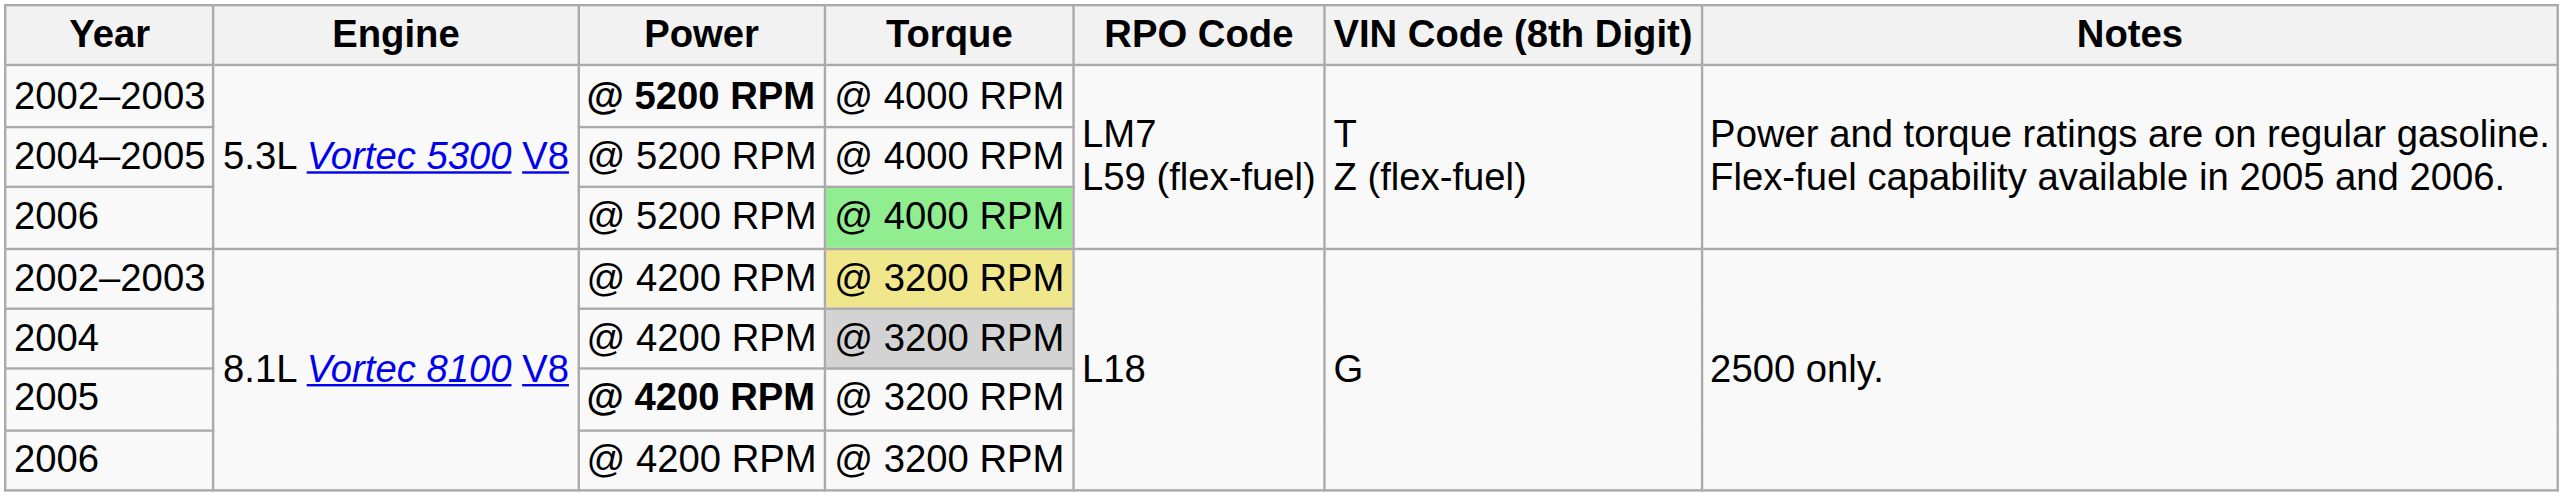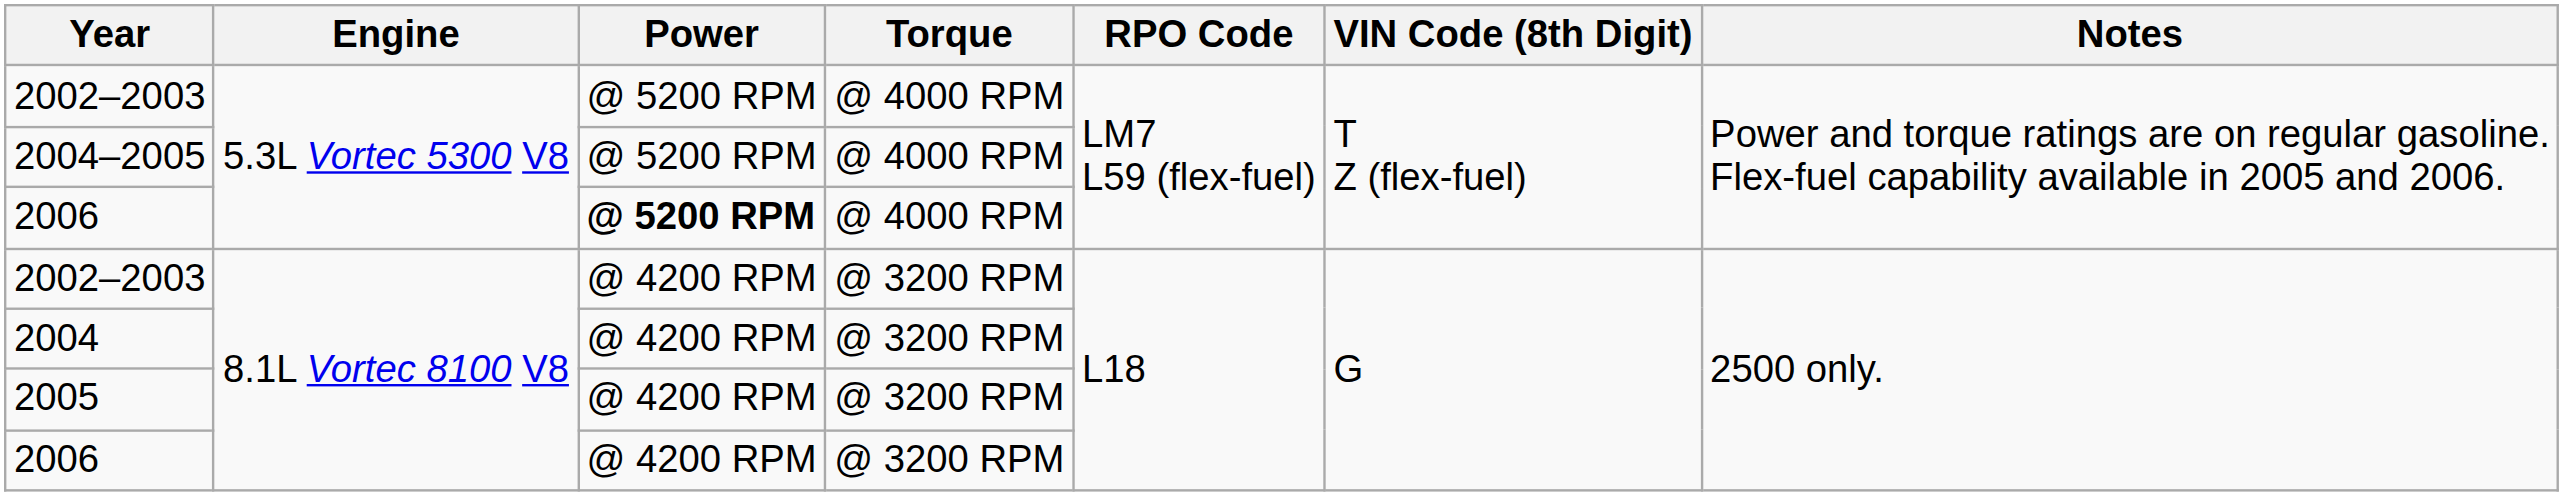(701, 95) bold -> (702, 95) normal
(702, 216) normal -> (701, 216) bold
(949, 216) lightgreen background -> (949, 216) no background
(949, 277) khaki background -> (949, 277) no background
(949, 338) lightgrey background -> (949, 338) no background
(701, 398) bold -> (702, 398) normal
